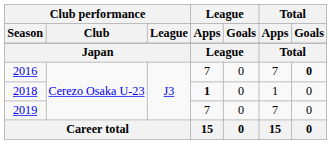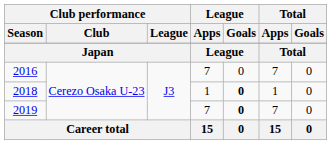(309, 71) bold -> (309, 71) normal
(207, 91) bold -> (207, 91) normal
(241, 91) normal -> (241, 91) bold
(241, 110) normal -> (241, 110) bold
